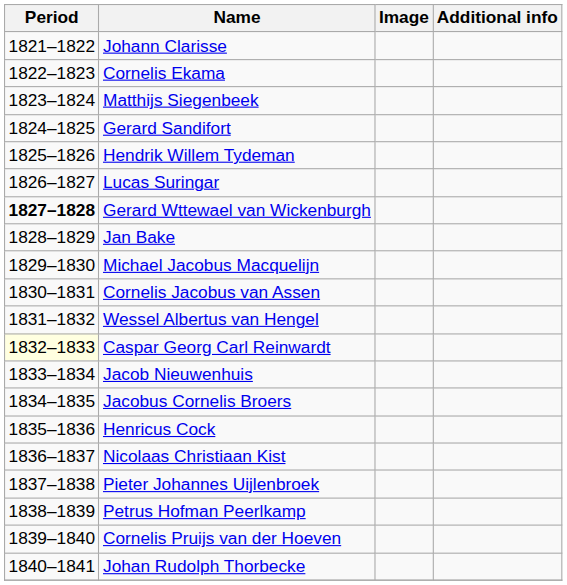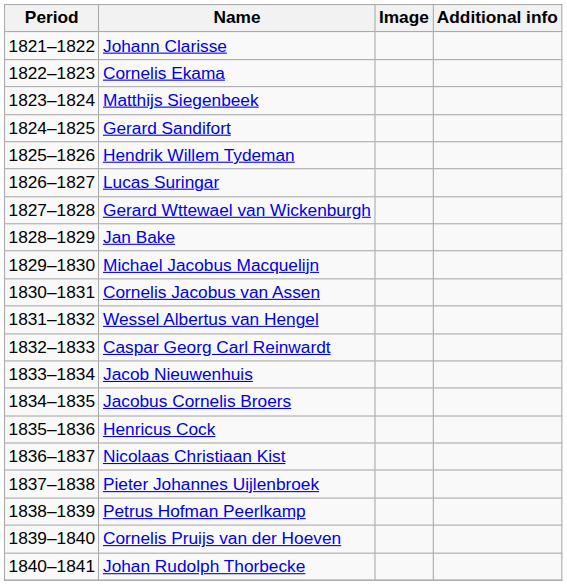(52, 210) bold -> (52, 210) normal
(52, 347) lightyellow background -> (52, 347) no background
